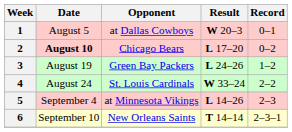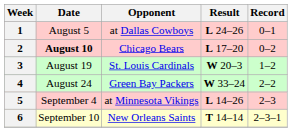(224, 30) W 20–3 -> (224, 30) L 24–26
(152, 65) Green Bay Packers -> (152, 65) St. Louis Cardinals
(224, 65) L 24–26 -> (224, 65) W 20–3
(152, 83) St. Louis Cardinals -> (152, 83) Green Bay Packers
